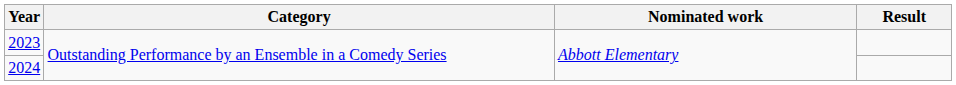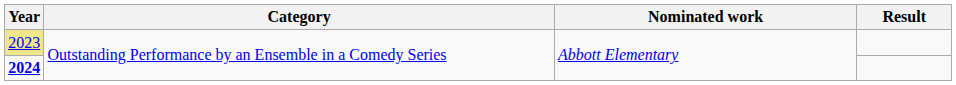(24, 42) no background -> (24, 42) khaki background
(24, 67) normal -> (24, 67) bold
